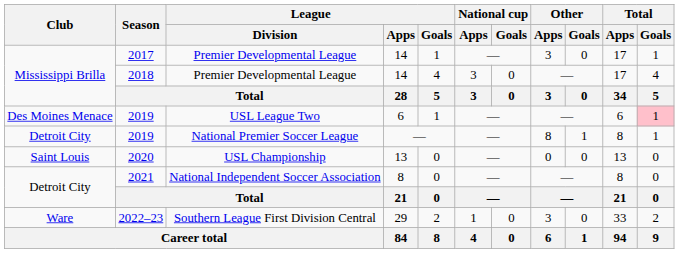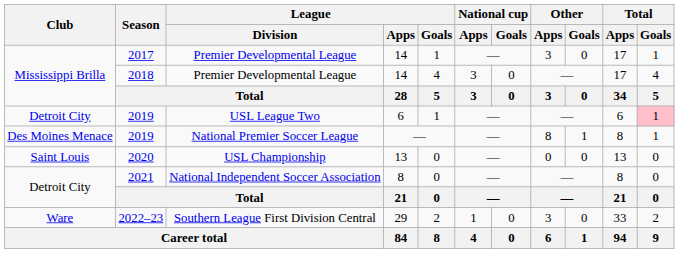(60, 116) Des Moines Menace -> (60, 116) Detroit City
(60, 136) Detroit City -> (60, 136) Des Moines Menace
